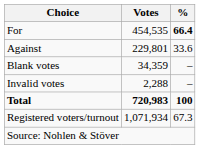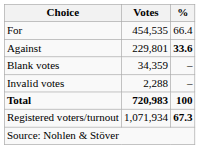(183, 30) bold -> (183, 30) normal
(183, 48) normal -> (183, 48) bold
(183, 118) normal -> (183, 118) bold
